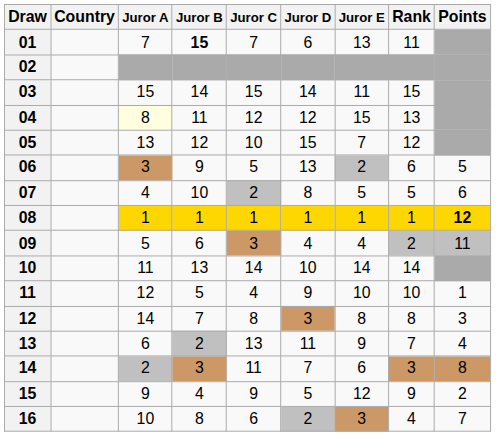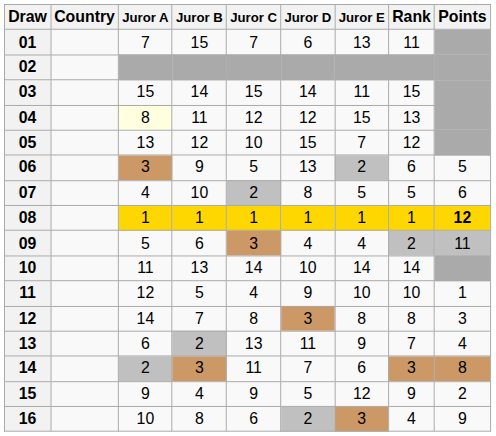(199, 42) bold -> (199, 42) normal
(462, 419) 7 -> (462, 419) 9
